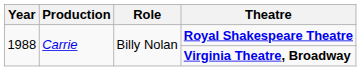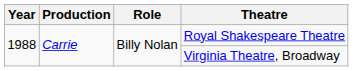(268, 35) bold -> (264, 35) normal
(267, 55) bold -> (262, 55) normal
